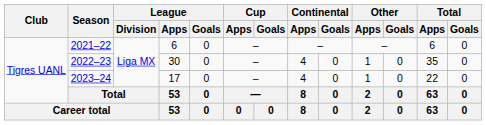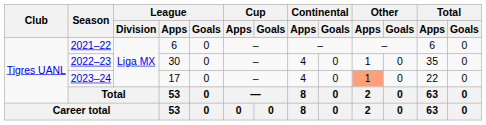(368, 78) no background -> (368, 78) lightsalmon background
